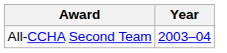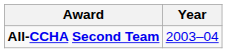(80, 36) normal -> (84, 36) bold
